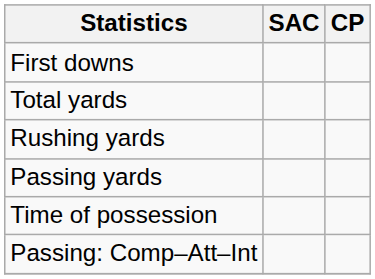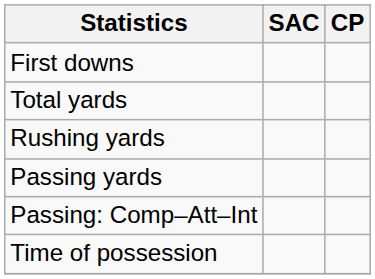rows swapped: (134, 253) <-> (114, 215)
